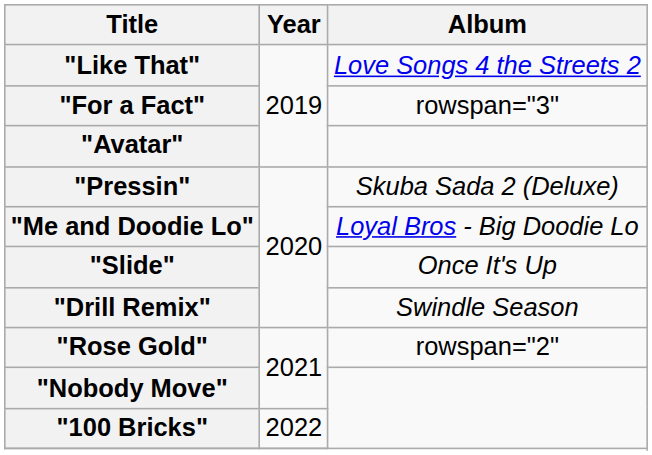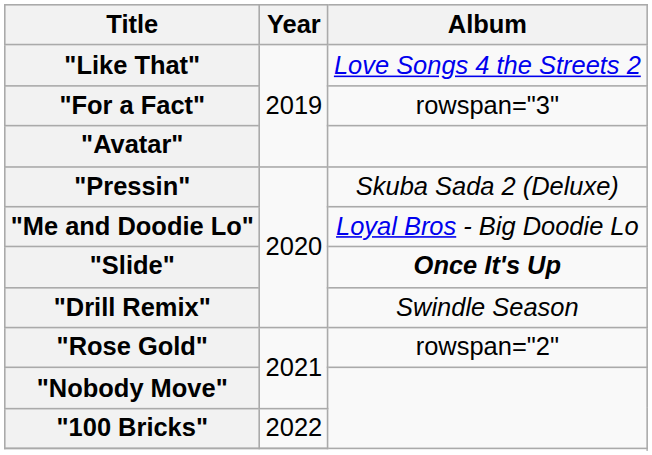(487, 266) normal -> (487, 266) bold
